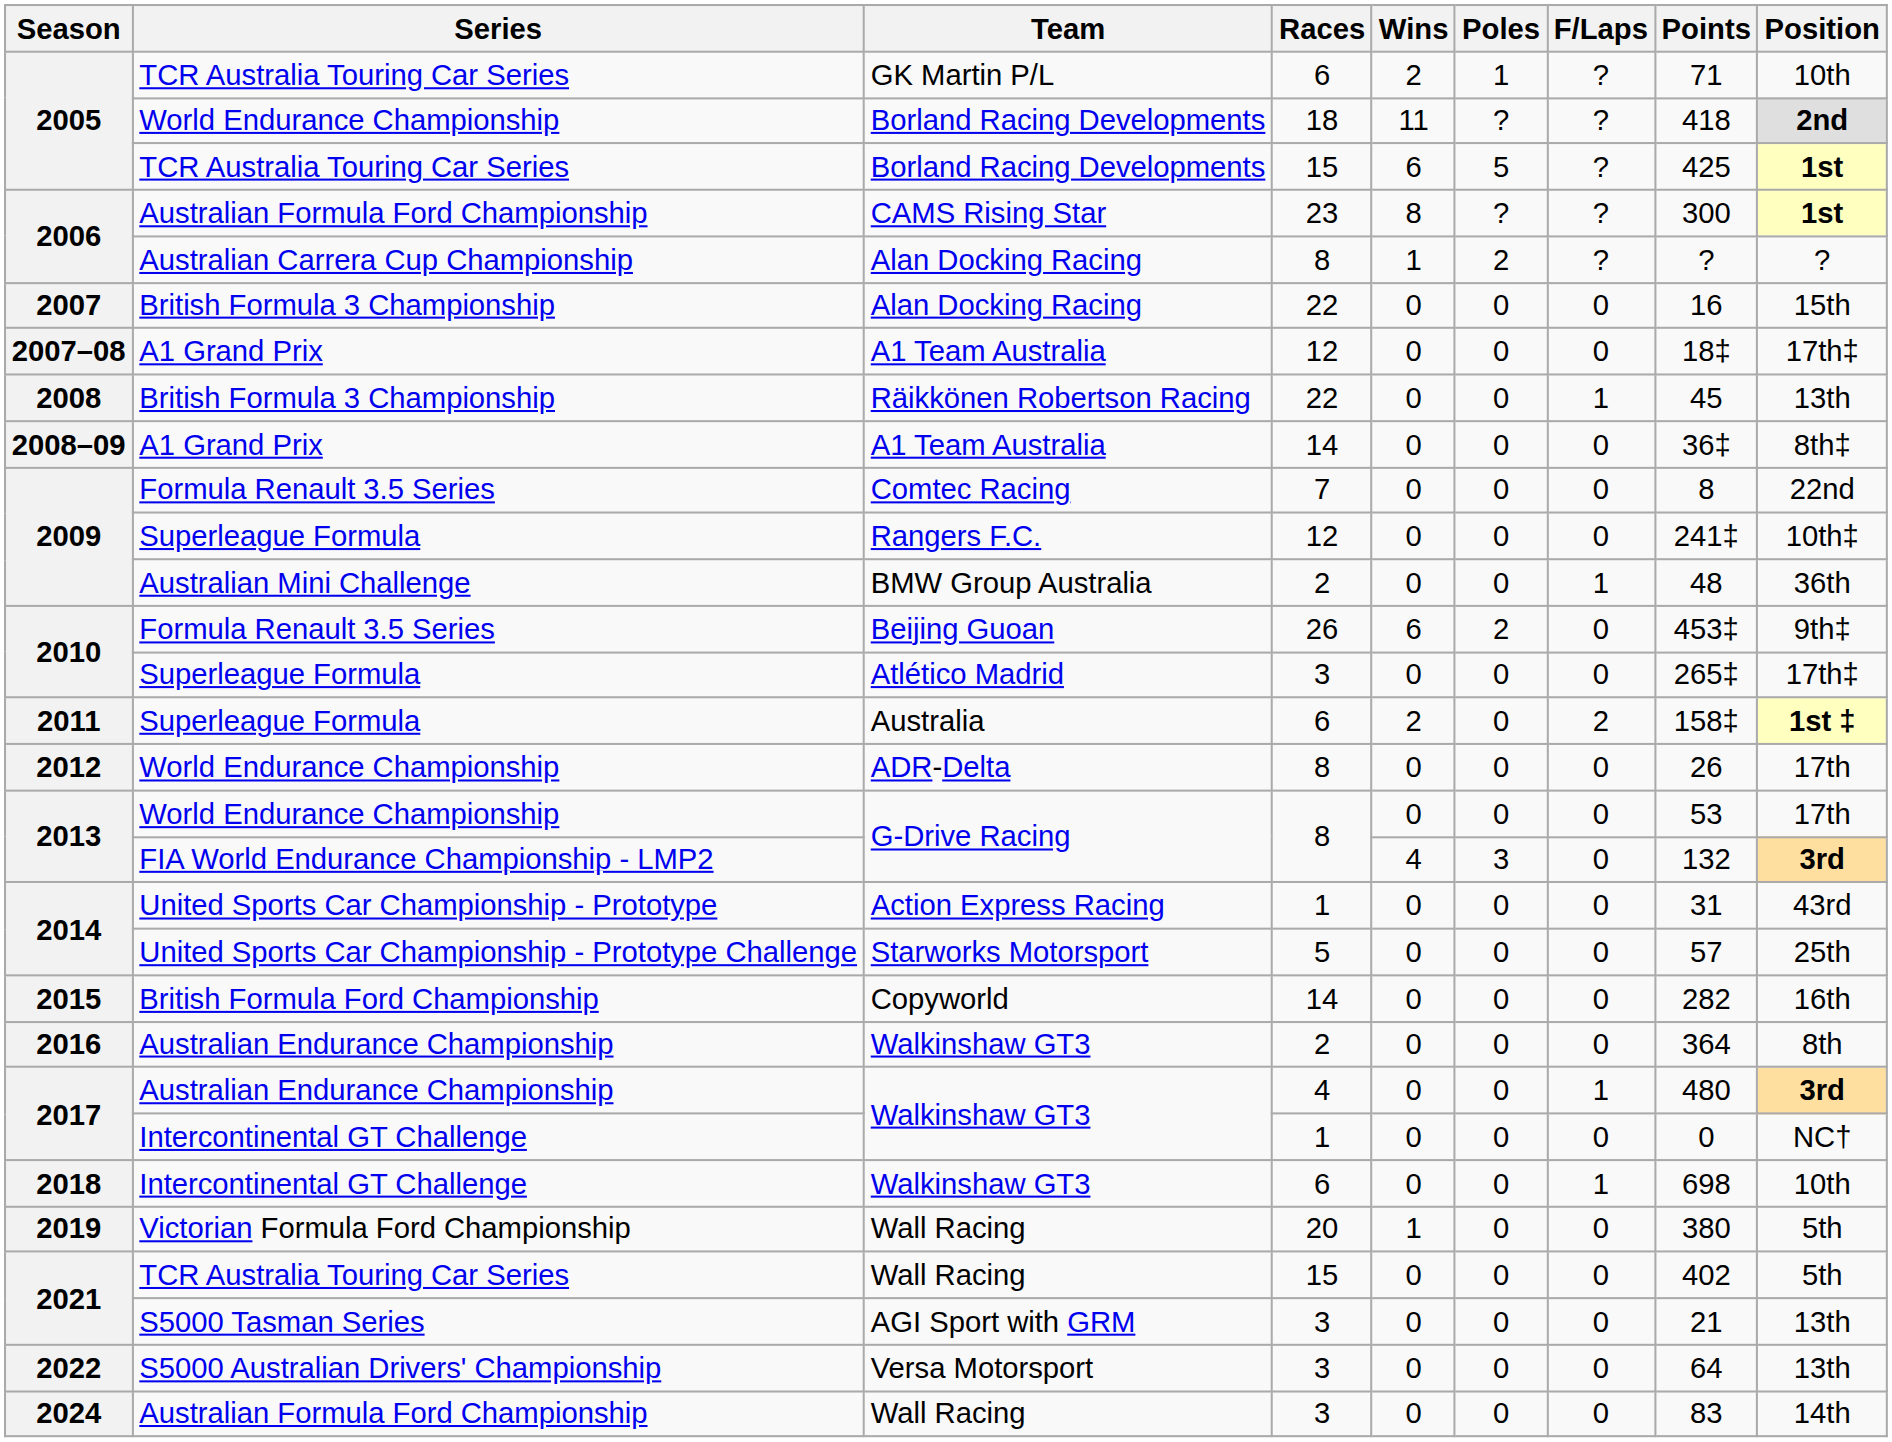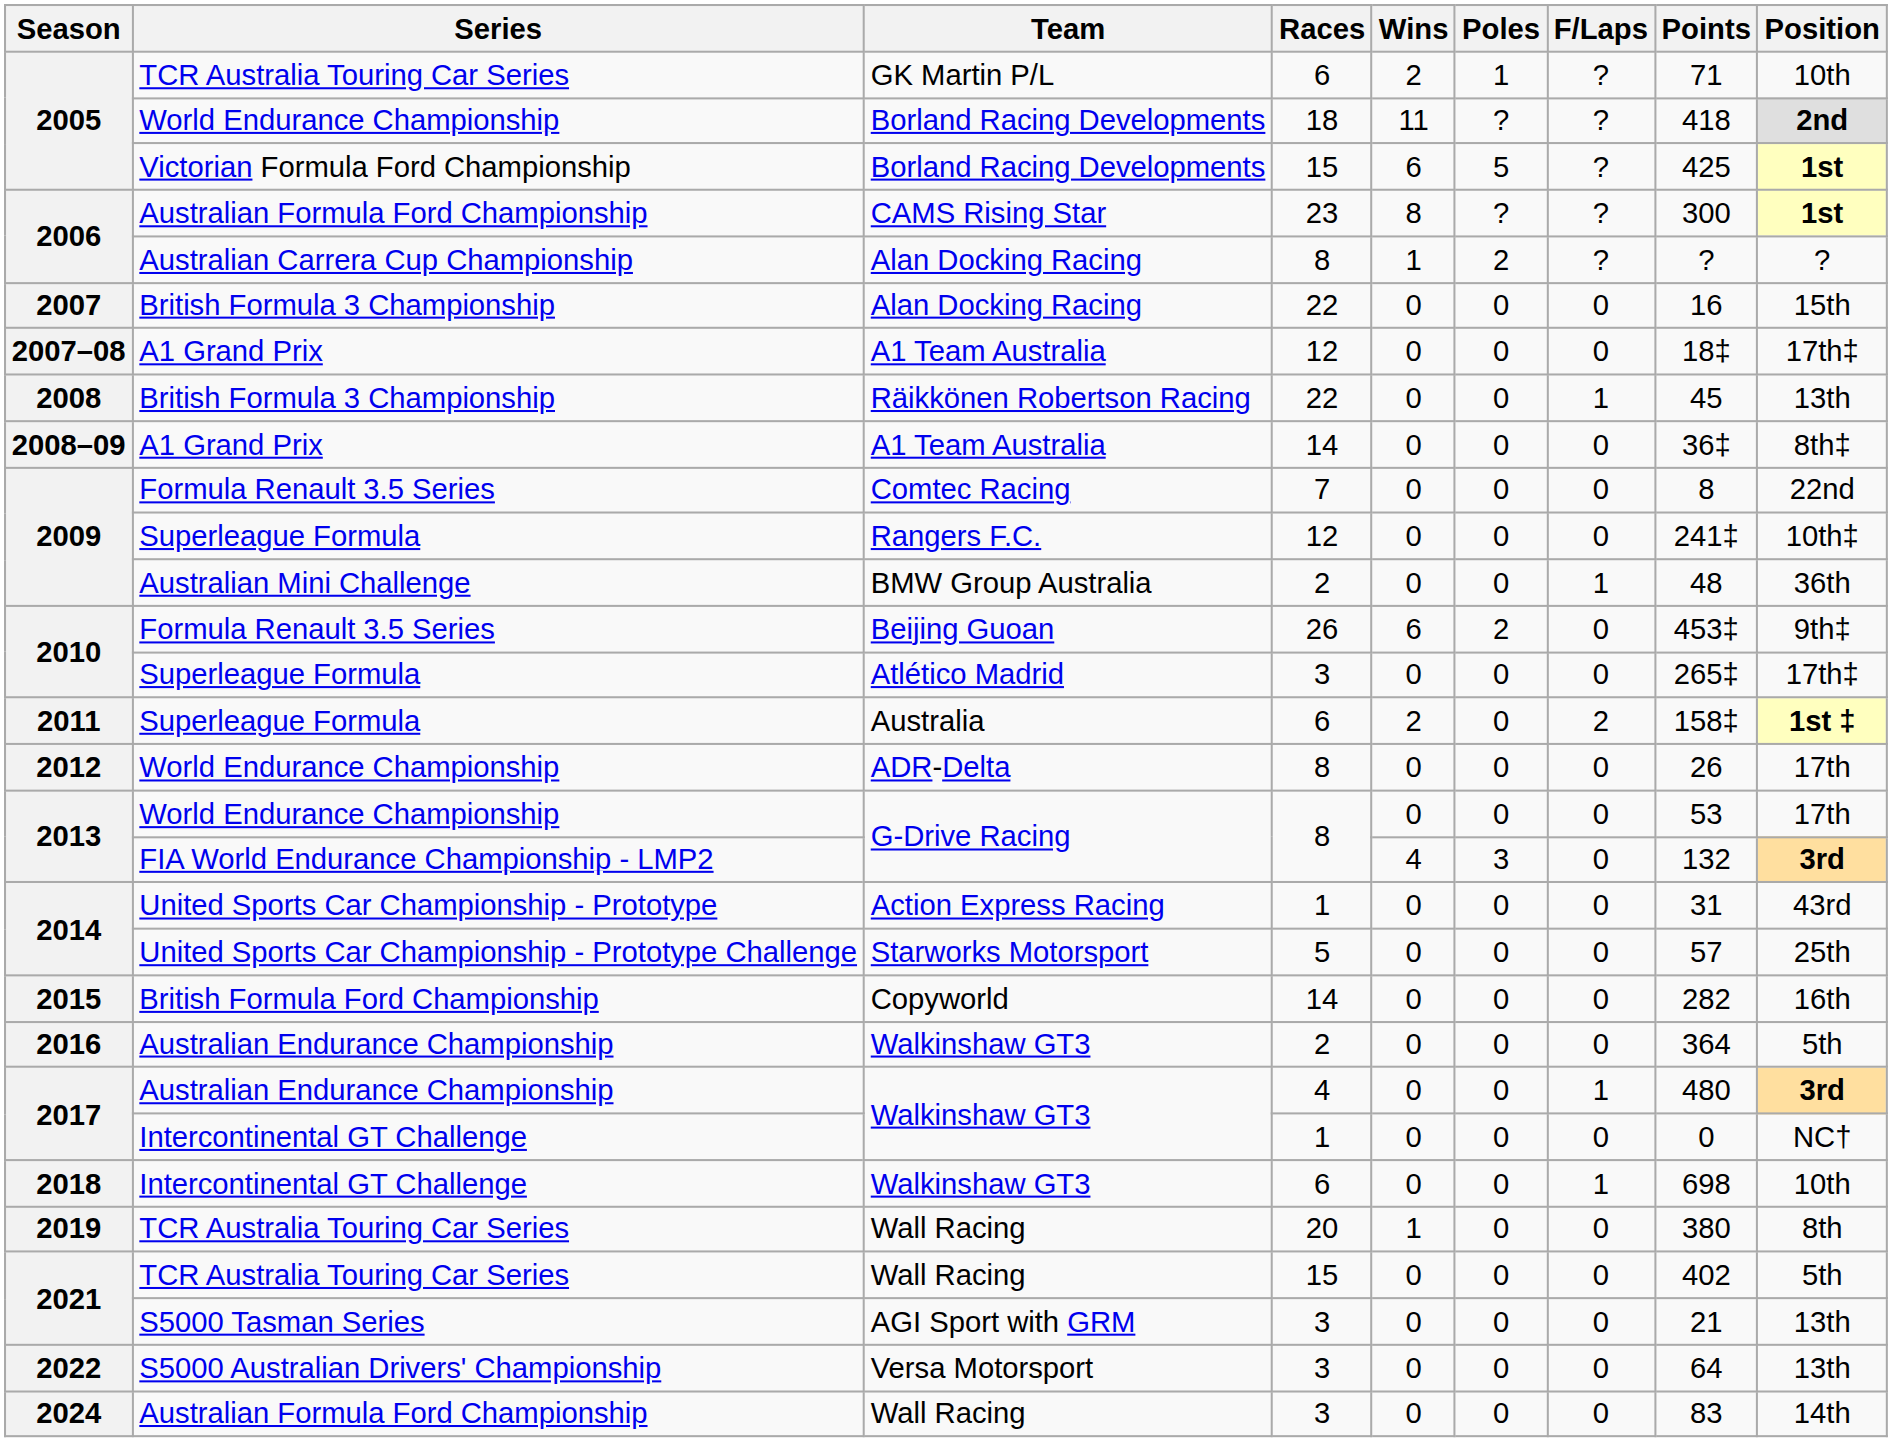(354, 167) TCR Australia Touring Car Series -> (385, 167) Victorian Formula Ford Championship
(1822, 1045) 8th -> (1822, 1045) 5th
(385, 1229) Victorian Formula Ford Championship -> (354, 1229) TCR Australia Touring Car Series
(1822, 1229) 5th -> (1822, 1229) 8th
